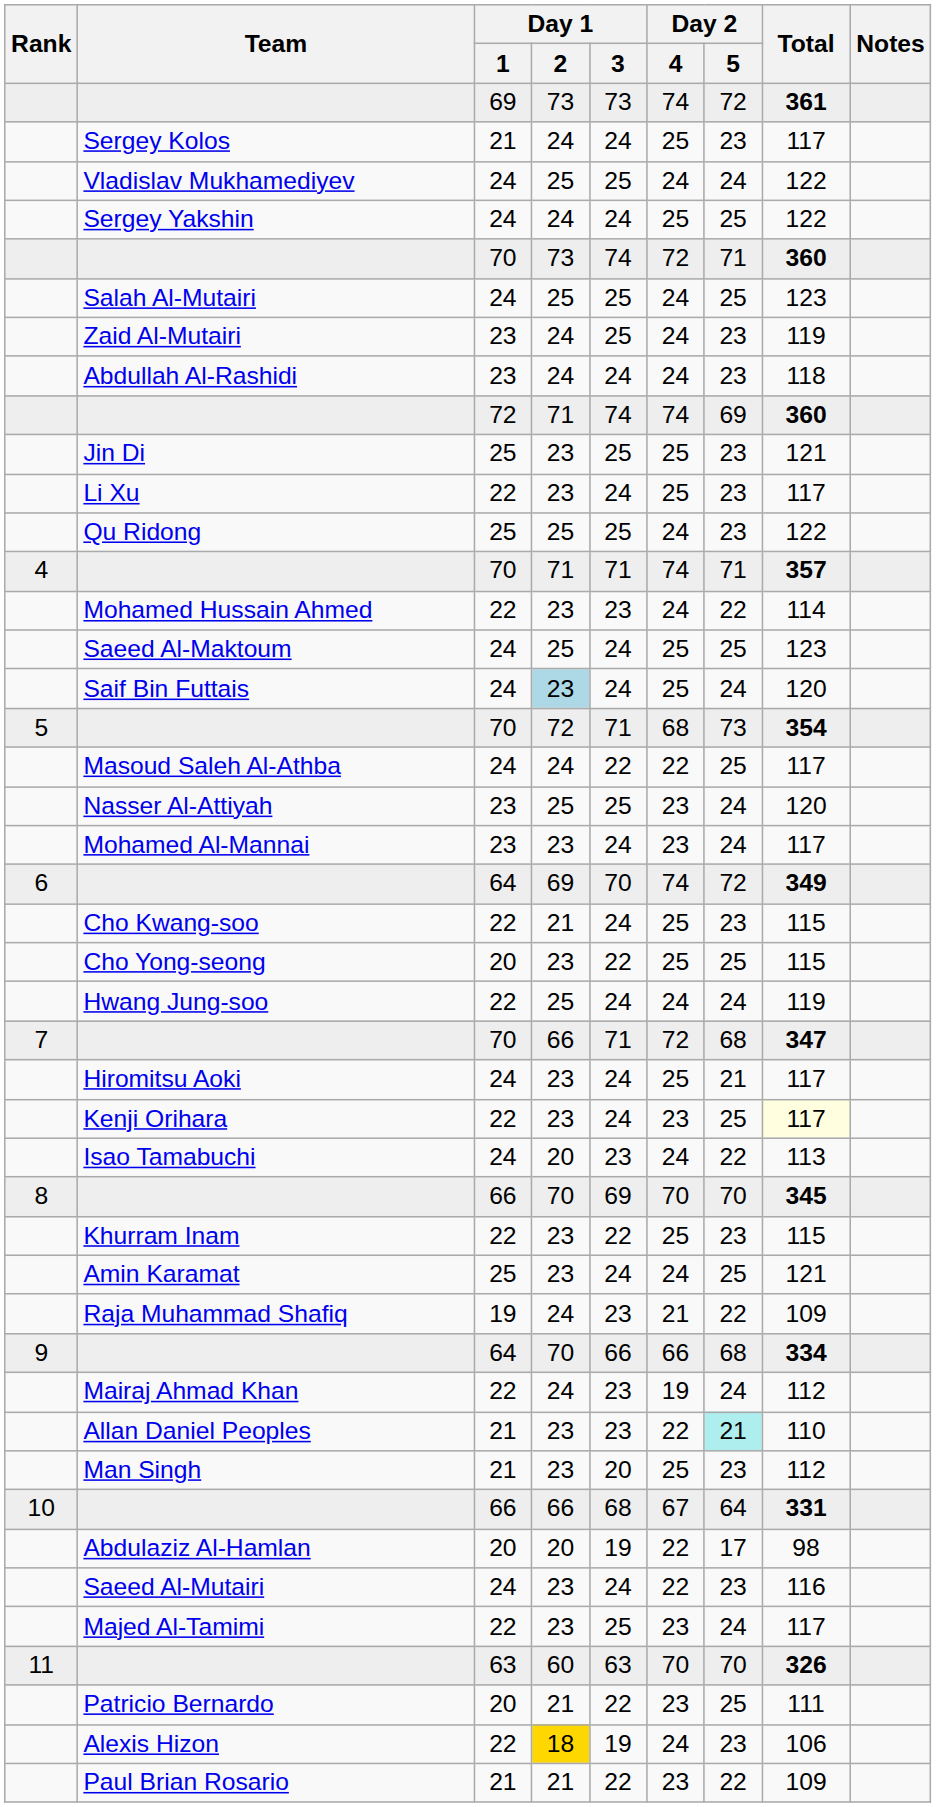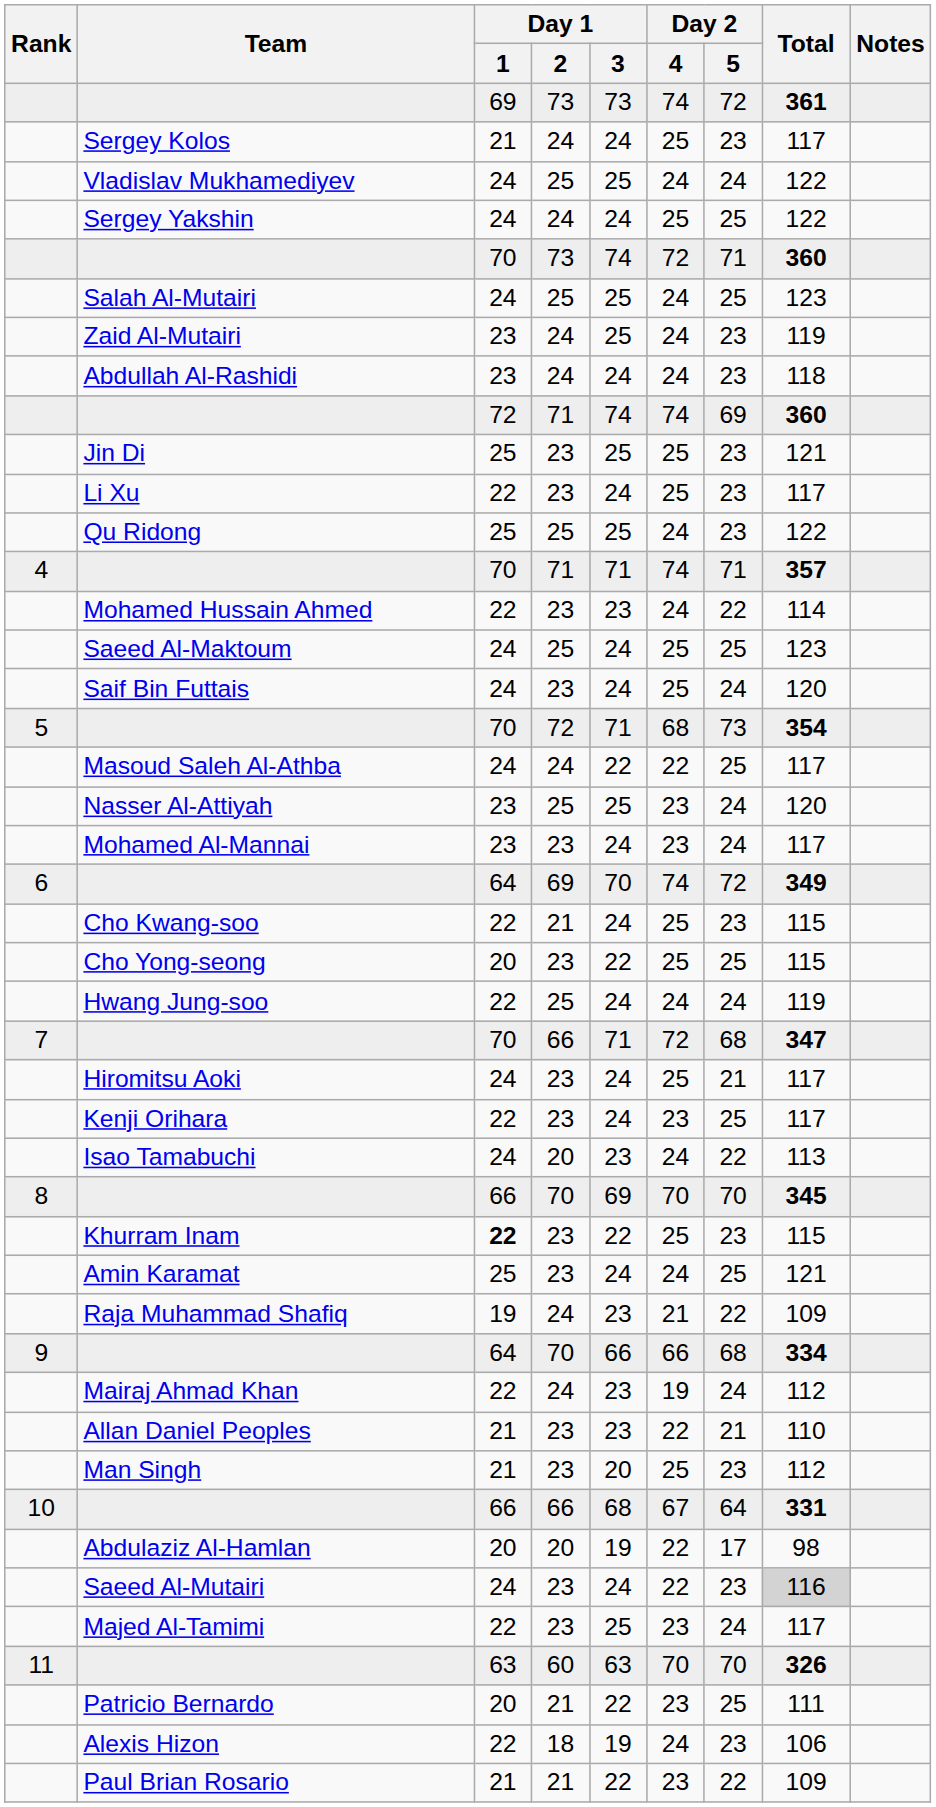(560, 688) lightblue background -> (560, 688) no background
(806, 1118) lightyellow background -> (806, 1118) no background
(503, 1235) normal -> (503, 1235) bold
(733, 1430) paleturquoise background -> (733, 1430) no background
(806, 1587) no background -> (806, 1587) lightgrey background
(560, 1743) gold background -> (560, 1743) no background
